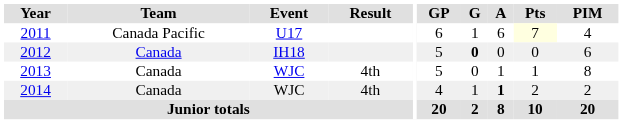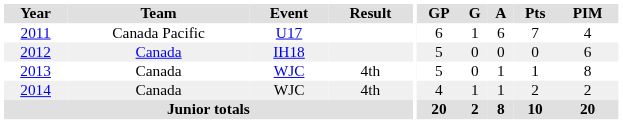(535, 32) lightyellow background -> (535, 32) no background
(475, 52) bold -> (475, 52) normal
(501, 90) bold -> (501, 90) normal
